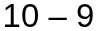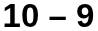(48, 16) normal -> (48, 16) bold
